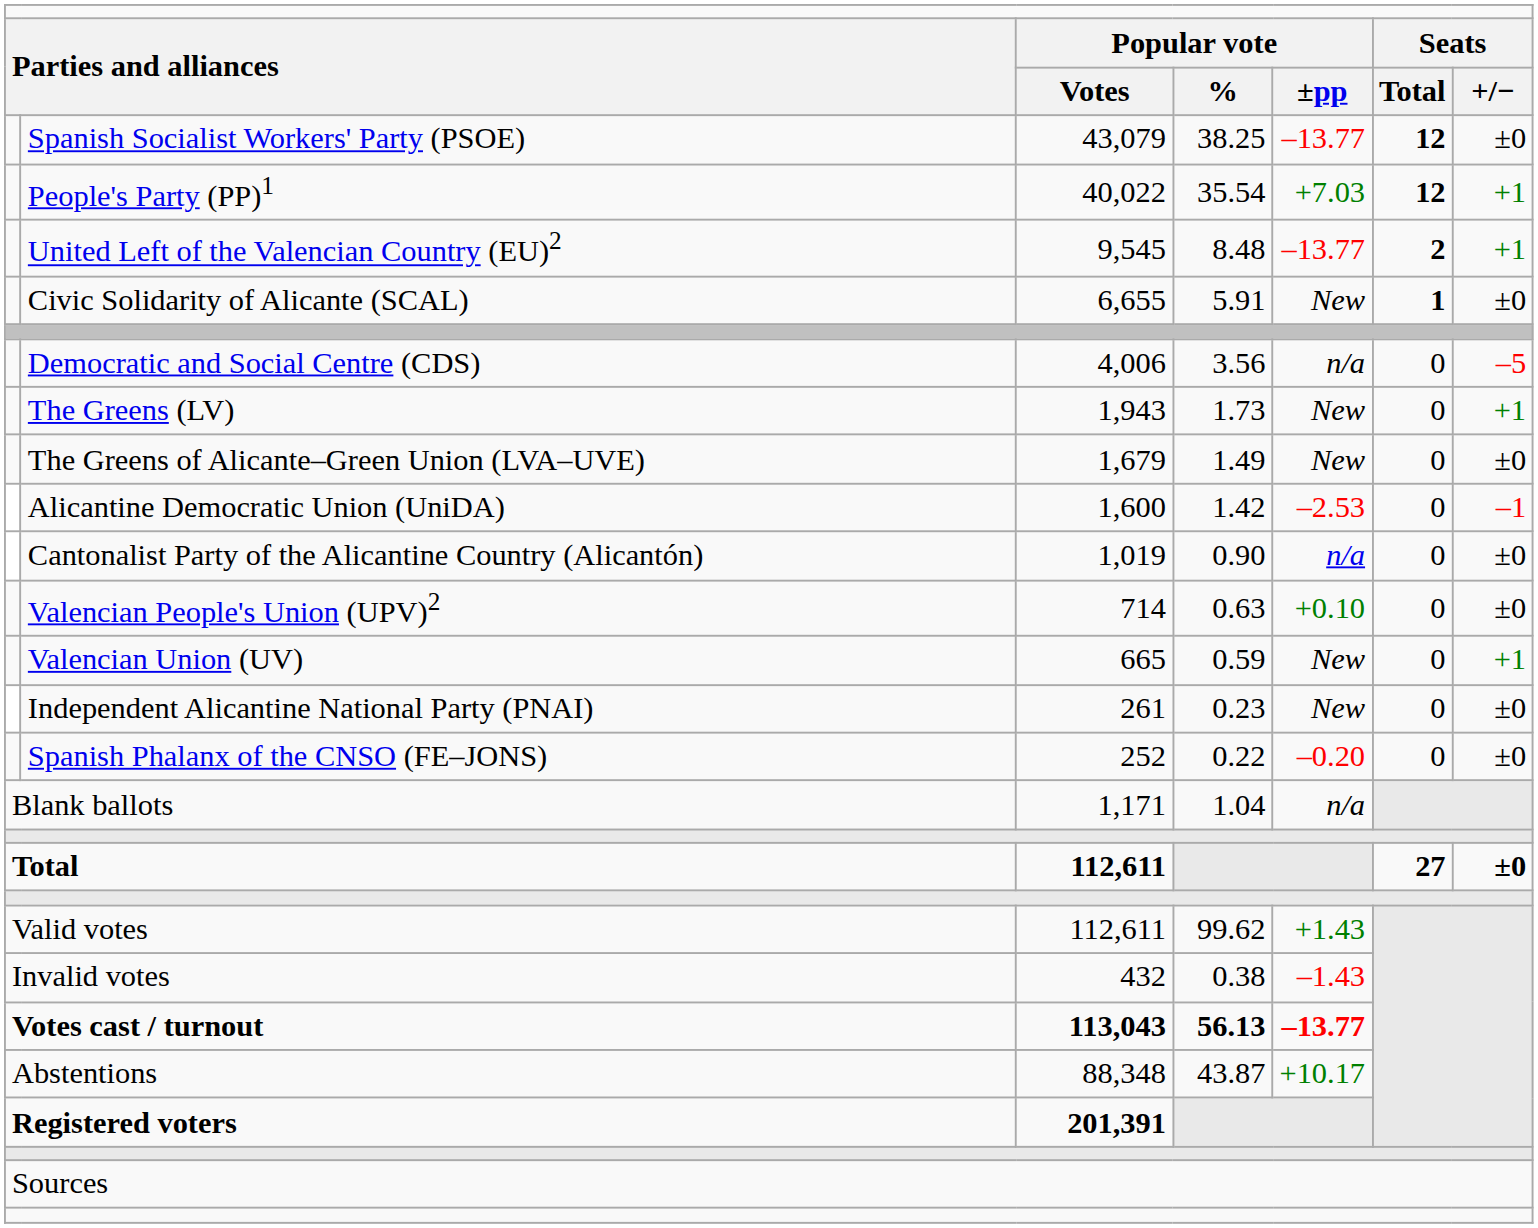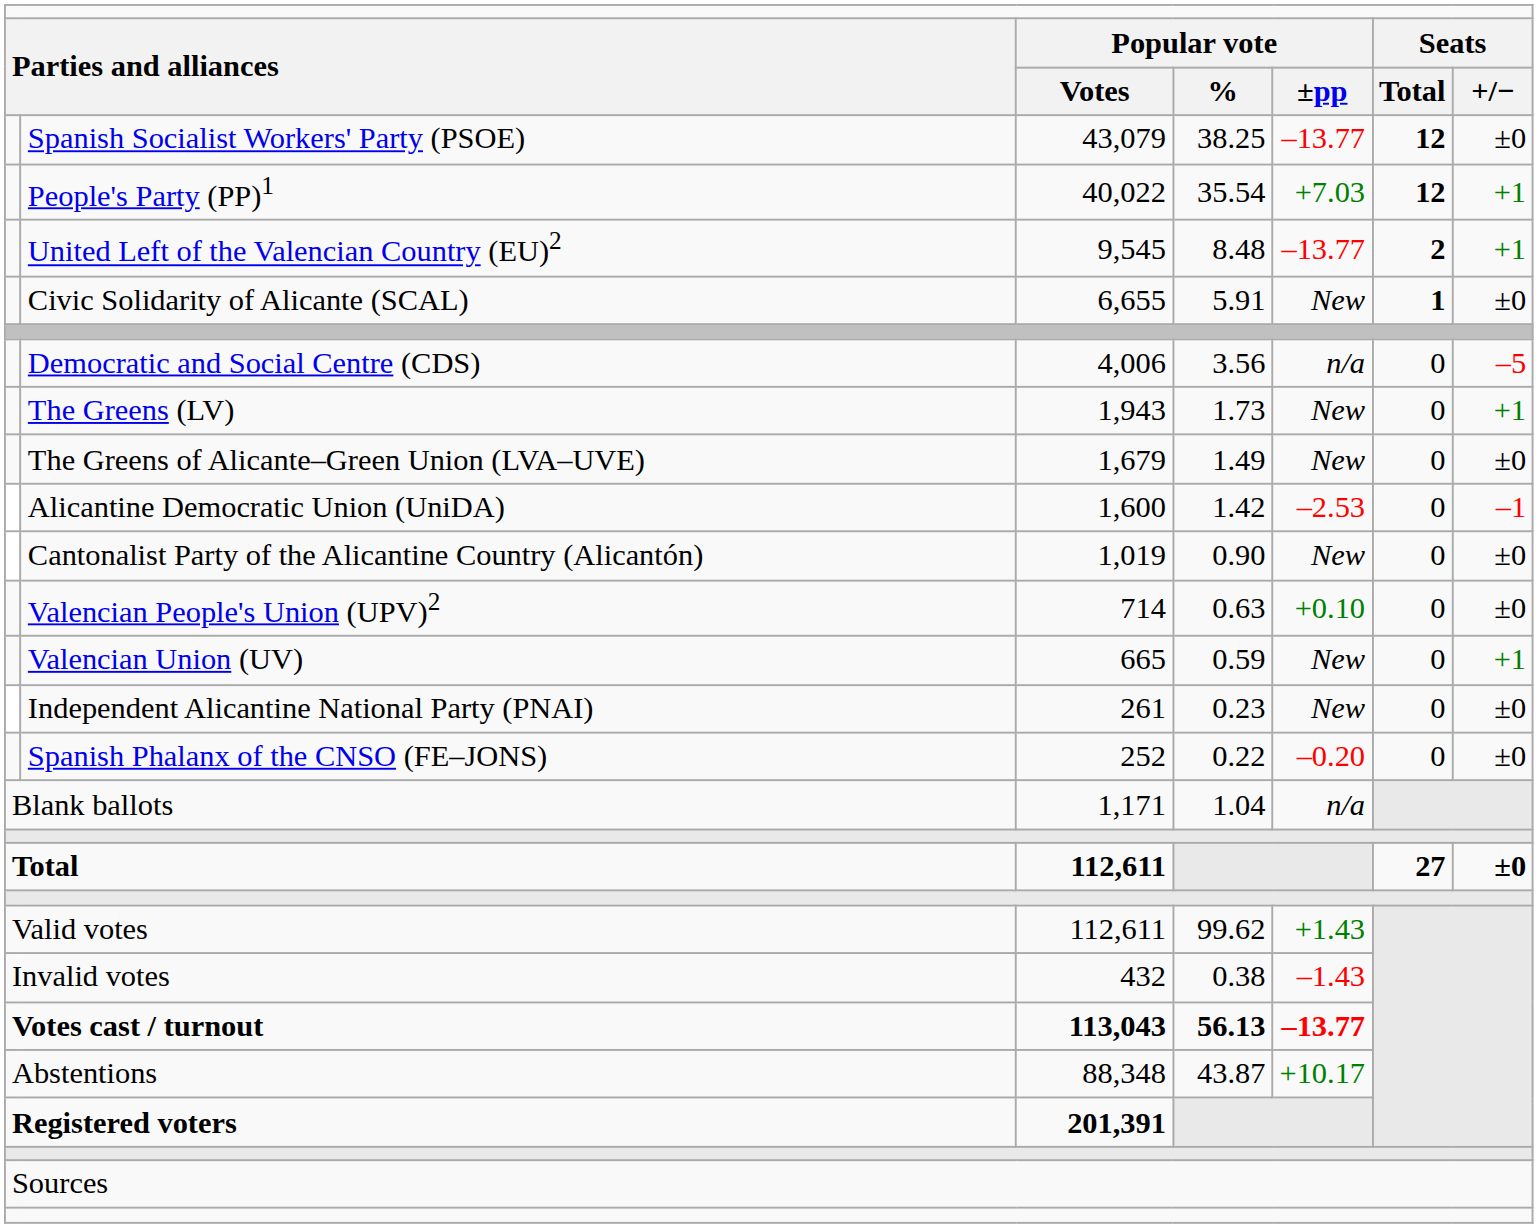(1346, 555) n/a -> (1338, 555) New
